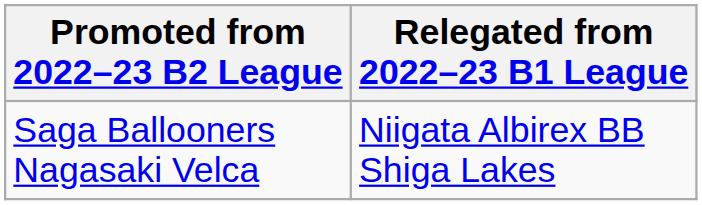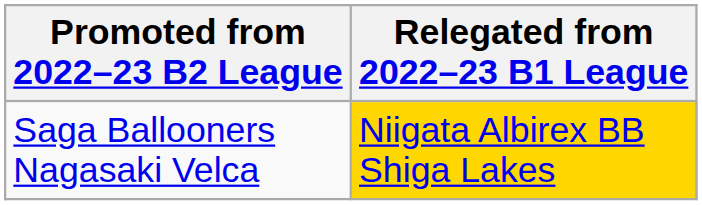(502, 149) no background -> (502, 149) gold background
